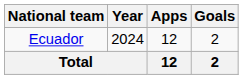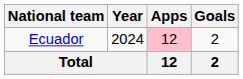(169, 39) no background -> (169, 39) pink background
